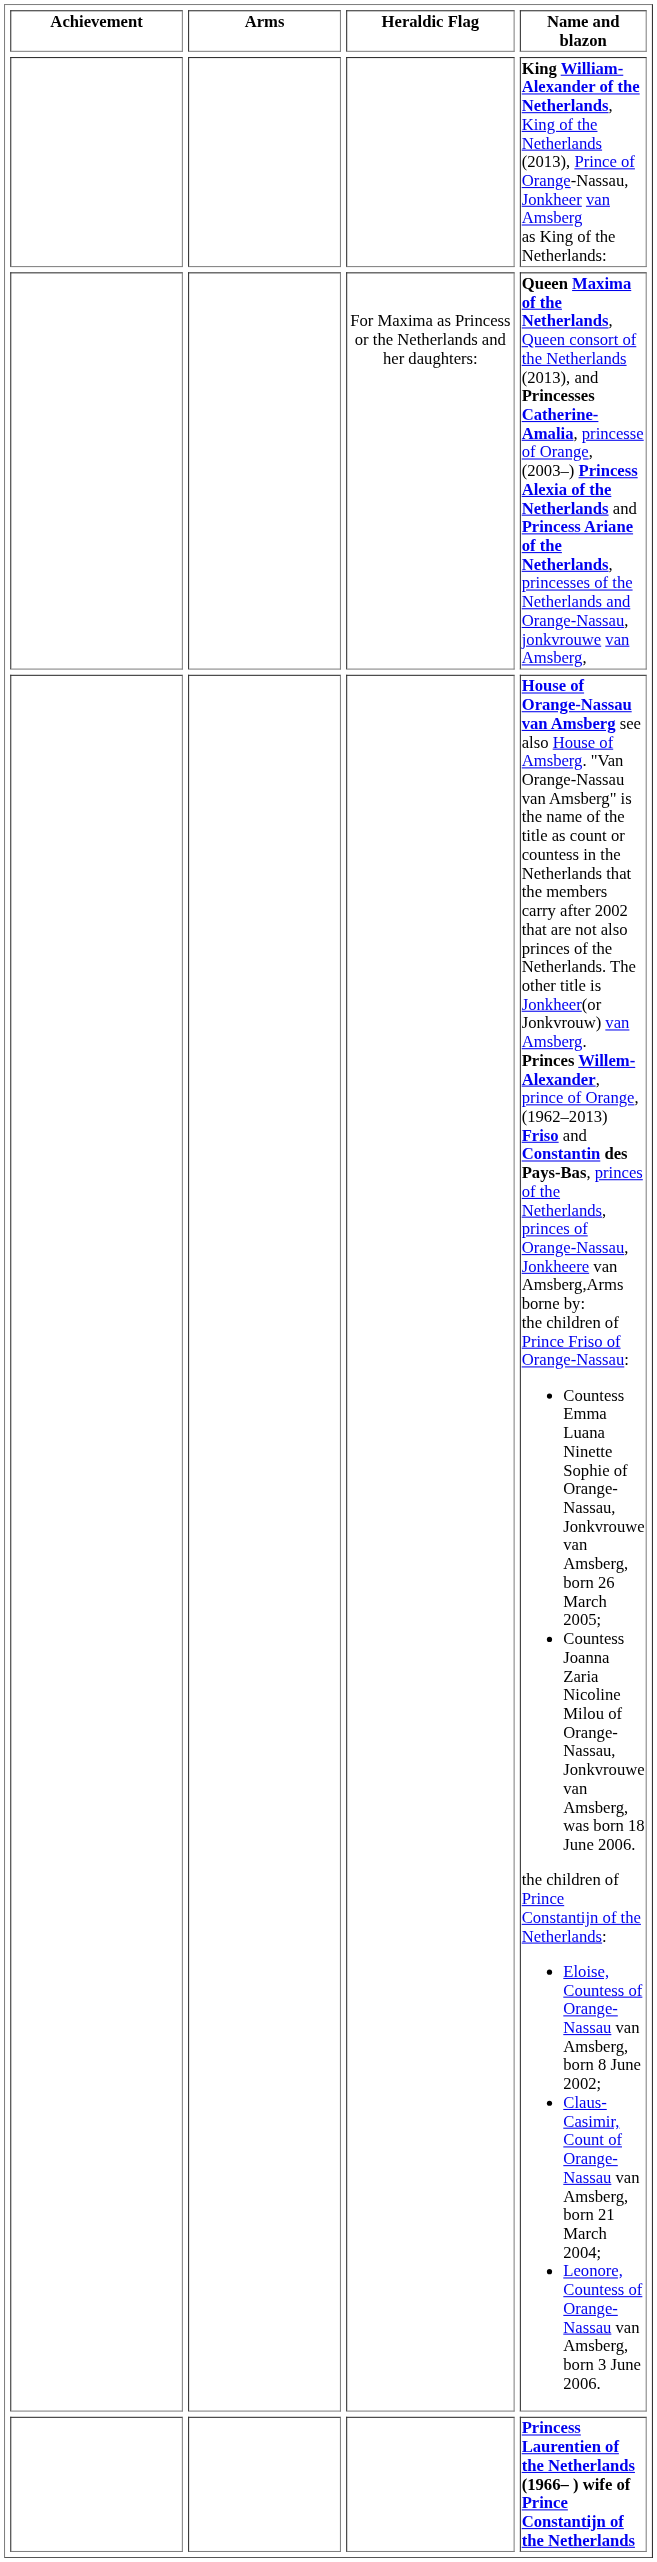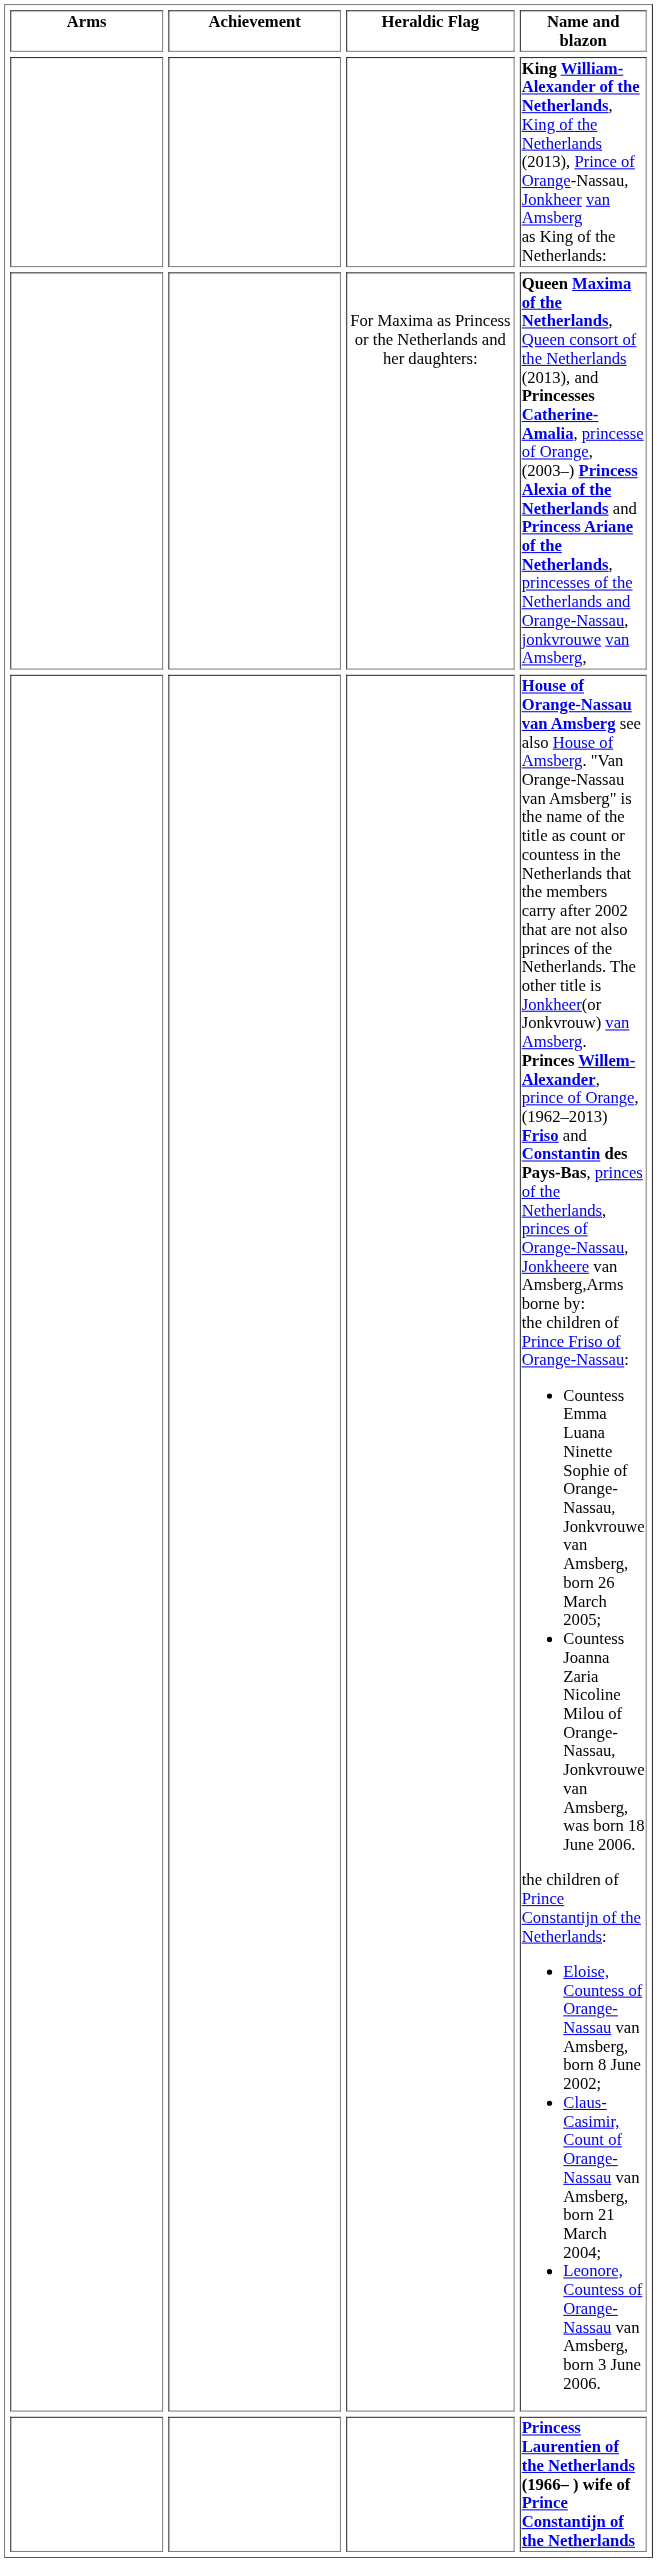columns swapped: (97, 21) <-> (265, 21)
